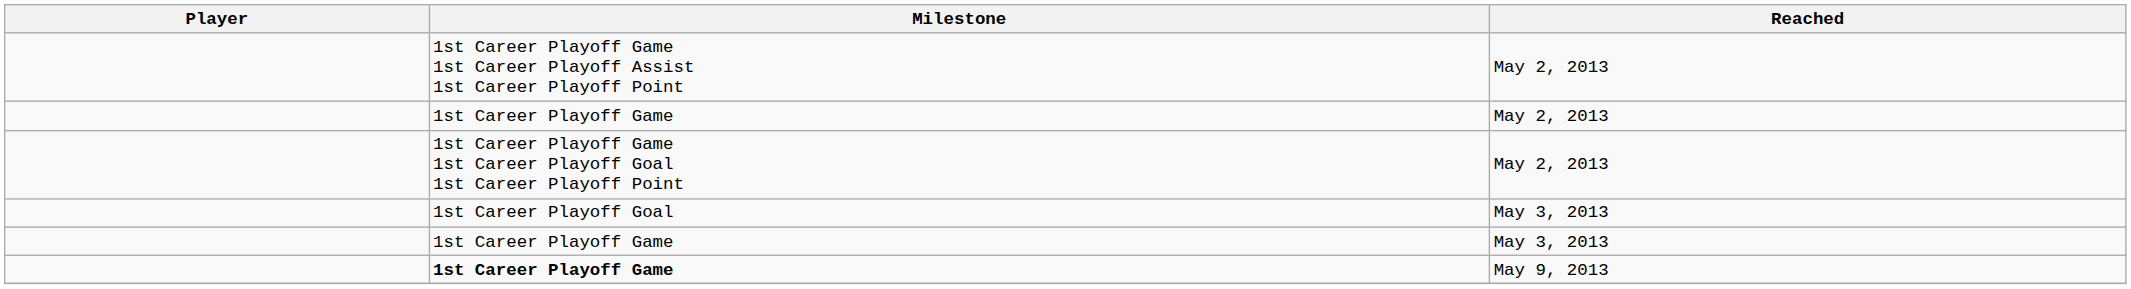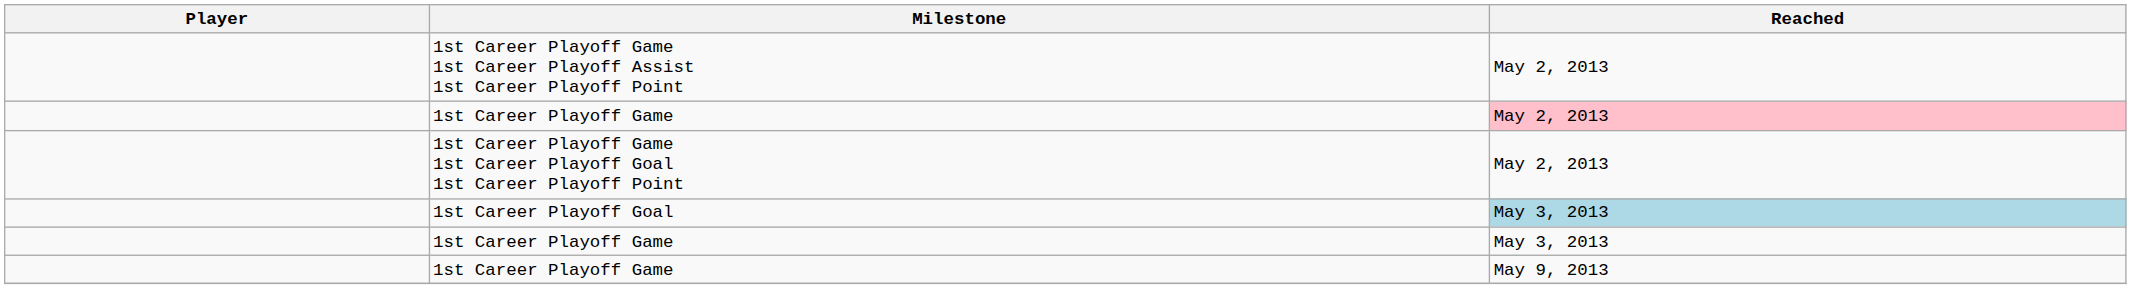(1551, 116) no background -> (1551, 116) pink background
(1551, 213) no background -> (1551, 213) lightblue background
(553, 270) bold -> (553, 270) normal
